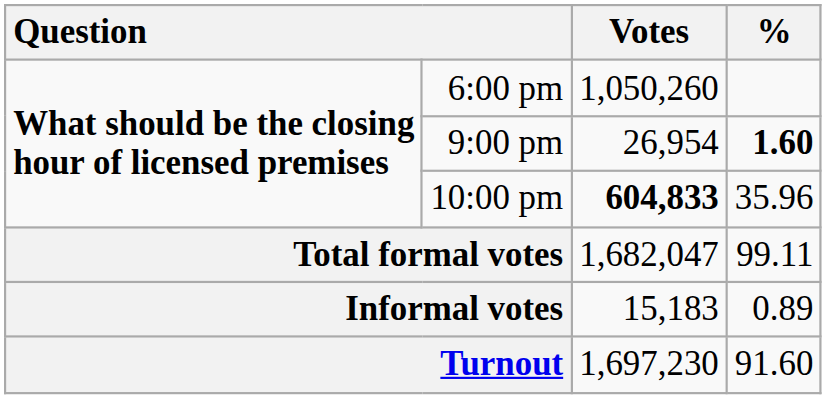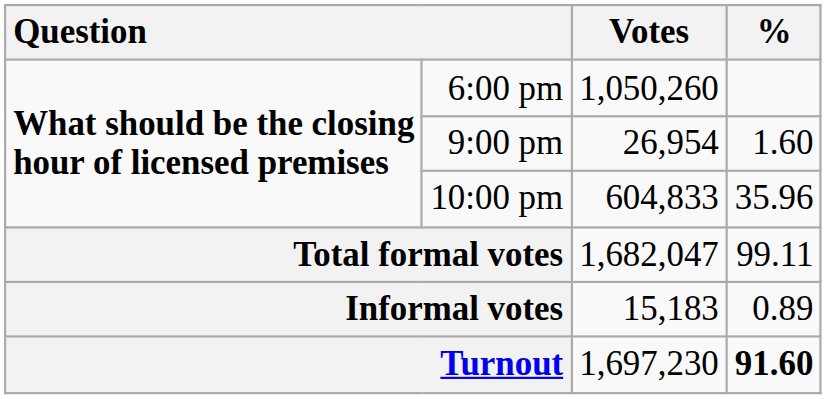(783, 142) bold -> (783, 142) normal
(662, 198) bold -> (662, 198) normal
(774, 364) normal -> (774, 364) bold
